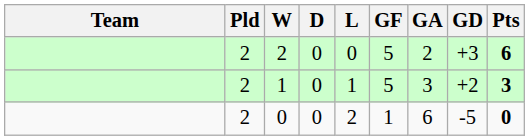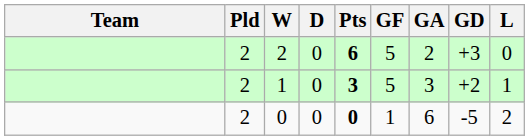columns swapped: (352, 20) <-> (506, 20)
